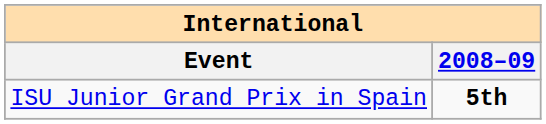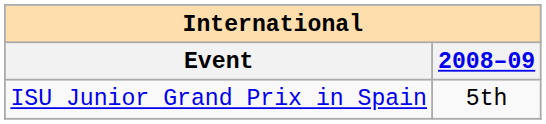(487, 99) bold -> (487, 99) normal
